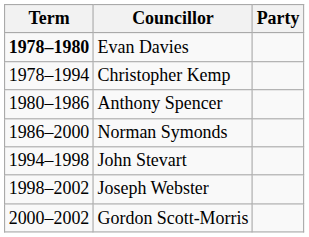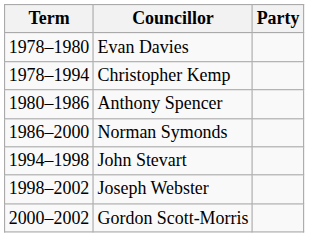(49, 47) bold -> (49, 47) normal
